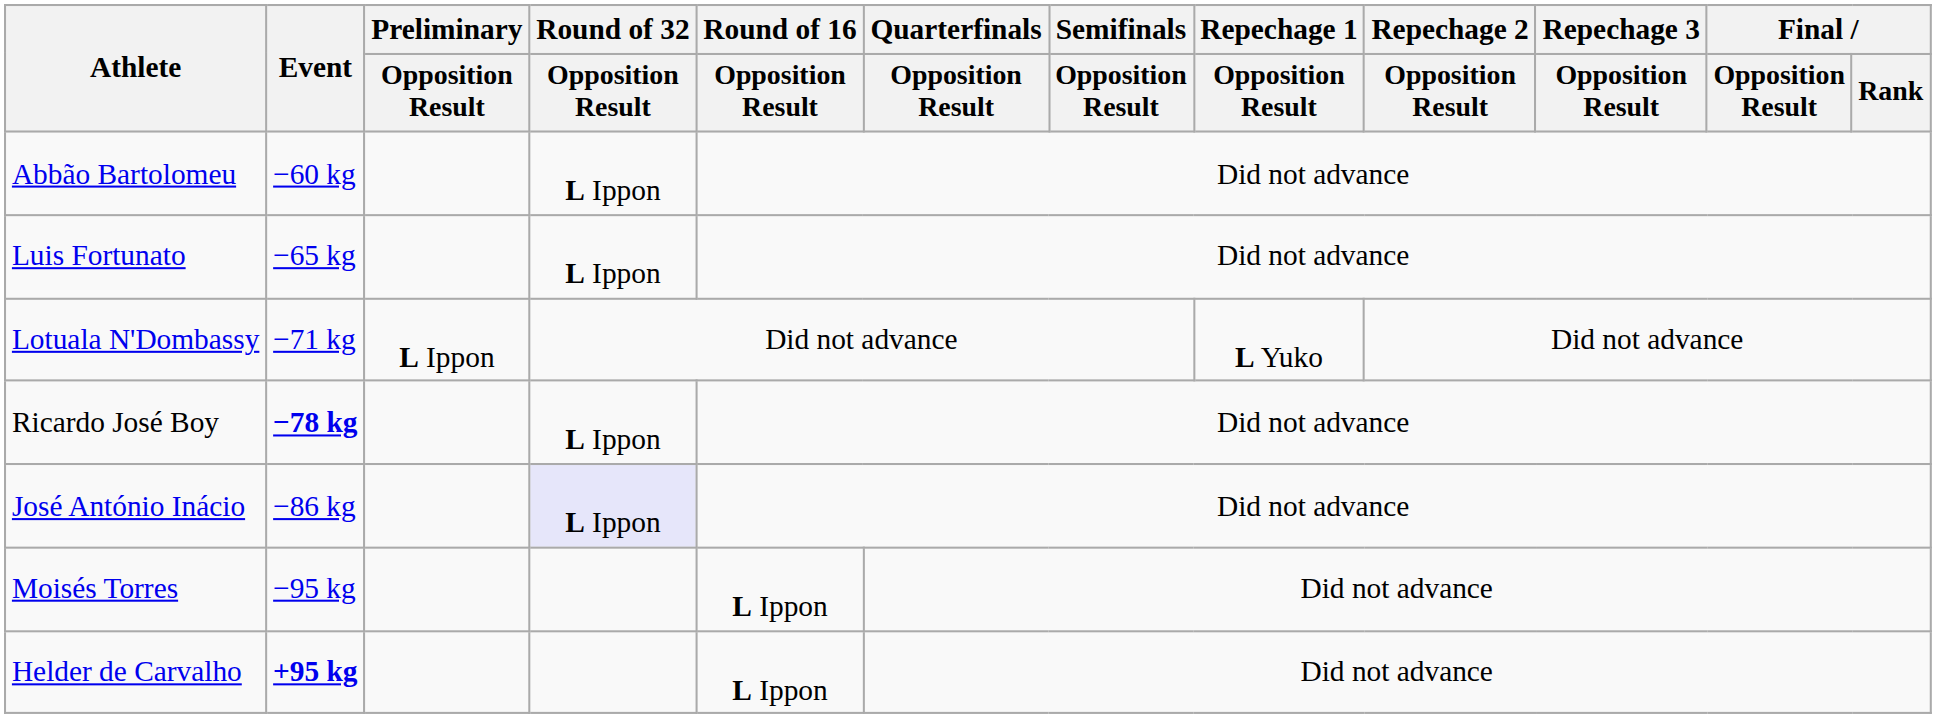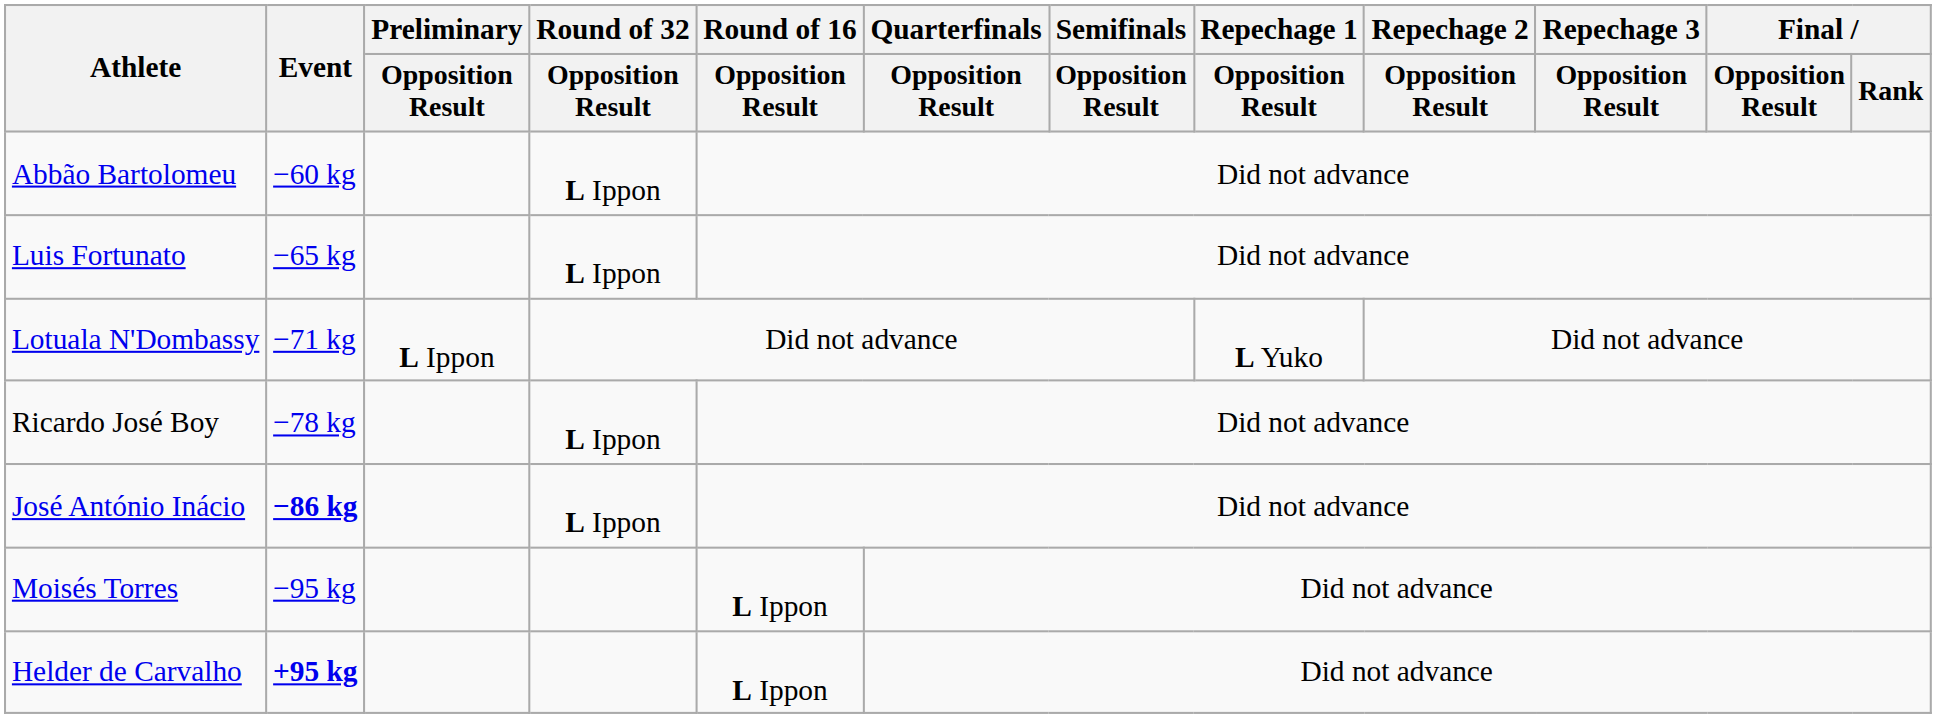(315, 422) bold -> (314, 422) normal
(314, 505) normal -> (315, 505) bold
(613, 523) lavender background -> (613, 523) no background
